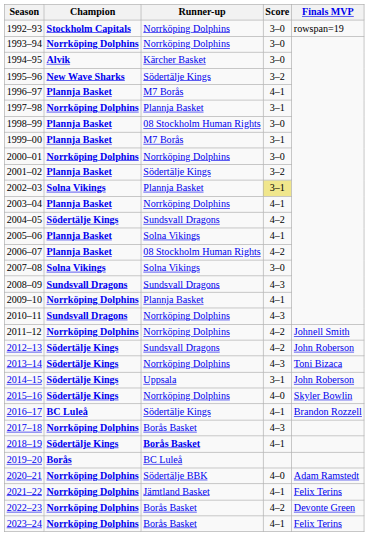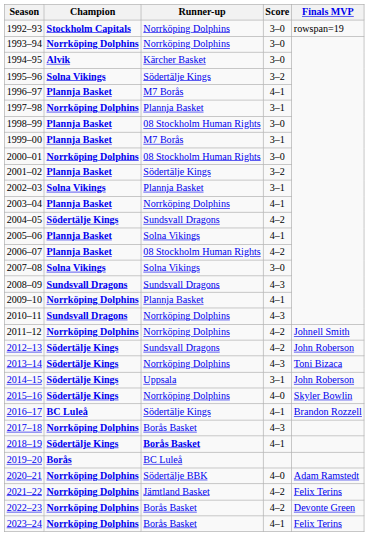(86, 76) New Wave Sharks -> (76, 76) Solna Vikings
(187, 156) Norrköping Dolphins -> (202, 156) 08 Stockholm Human Rights
(277, 188) khaki background -> (277, 188) no background
(277, 492) 4–1 -> (277, 492) 4–2
